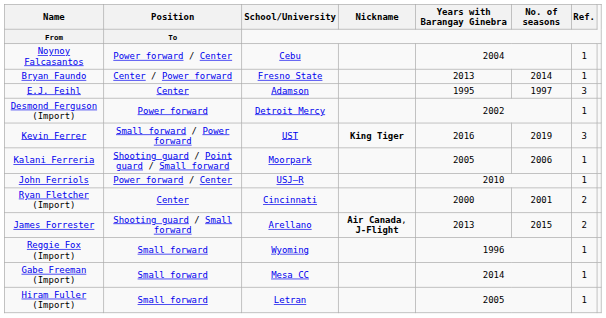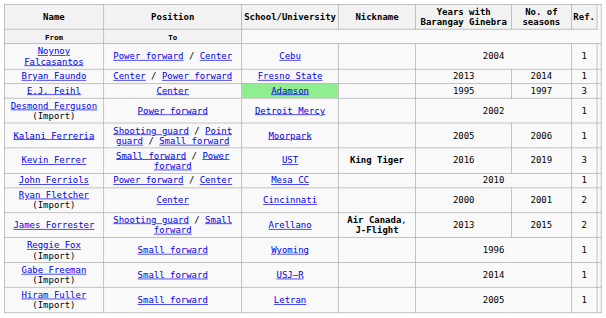(290, 91) no background -> (290, 91) lightgreen background
rows swapped: (54, 136) <-> (54, 161)
(290, 180) USJ–R -> (290, 180) Mesa CC
(290, 275) Mesa CC -> (290, 275) USJ–R
